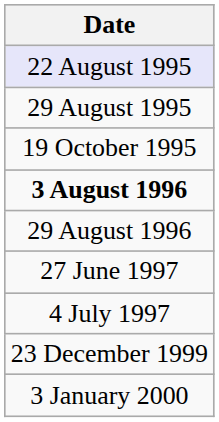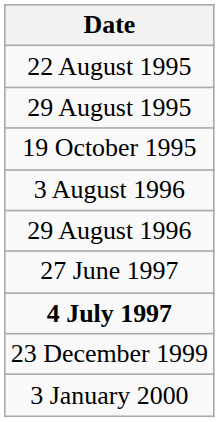(109, 66) lavender background -> (109, 66) no background
(109, 189) bold -> (109, 189) normal
(109, 312) normal -> (109, 312) bold
